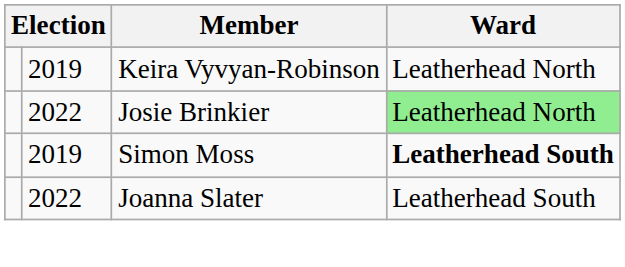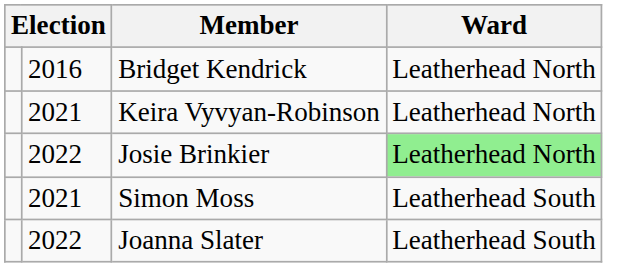+ row: (212, 68)
(55, 68) 2019 -> (55, 111) 2021
(55, 154) 2019 -> (55, 197) 2021
(503, 154) bold -> (494, 197) normal
